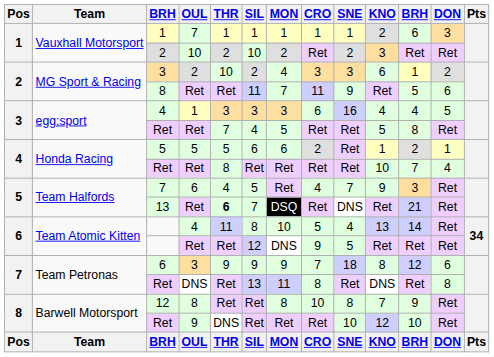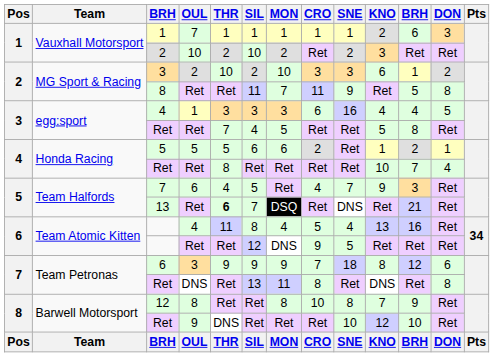(284, 72) 4 -> (284, 72) 10
(448, 91) 6 -> (448, 91) 8
(284, 226) 10 -> (284, 226) 4
(415, 226) 14 -> (415, 226) 16
